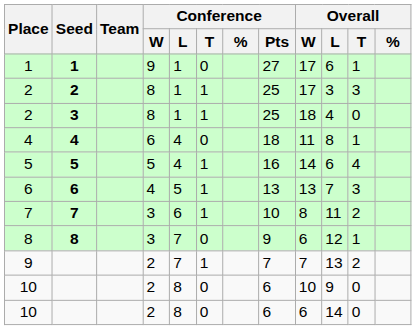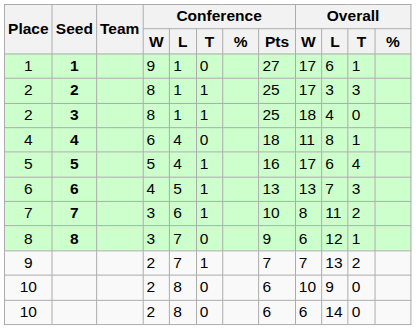(307, 164) 14 -> (307, 164) 17
